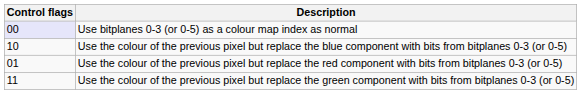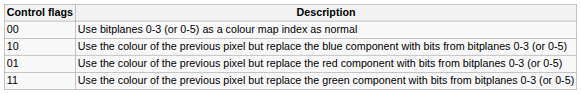(13, 30) lavender background -> (13, 30) no background
